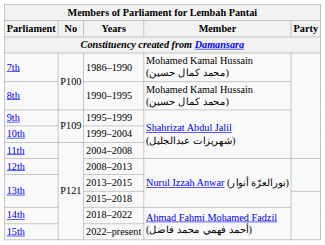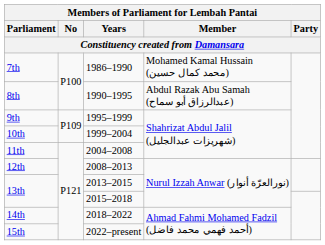(199, 95) Mohamed Kamal Hussain (محمد كمال حسين) -> (198, 95) Abdul Razak Abu Samah (عبدالرزاق أبو سماح)
